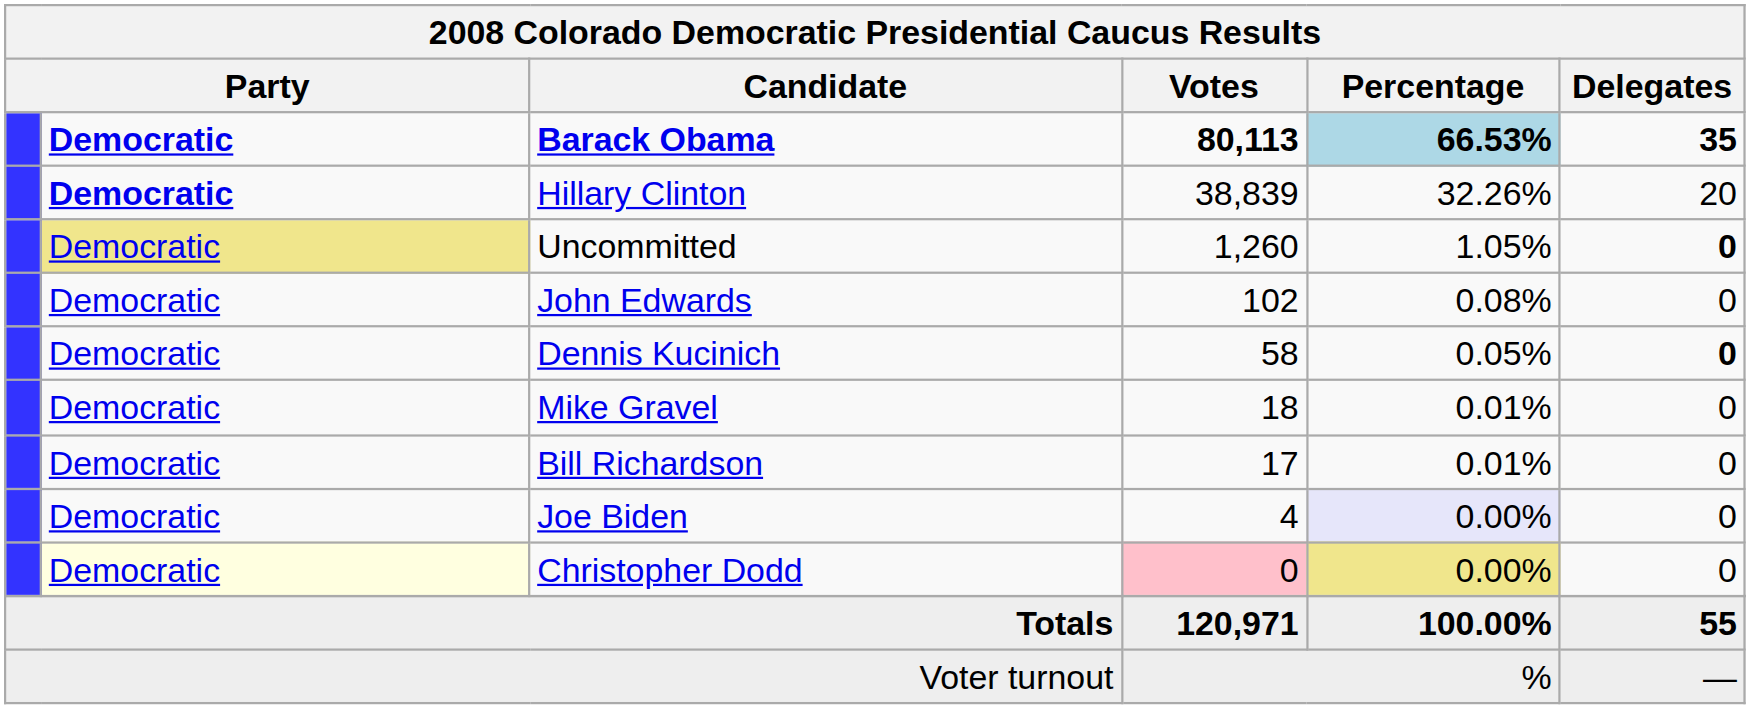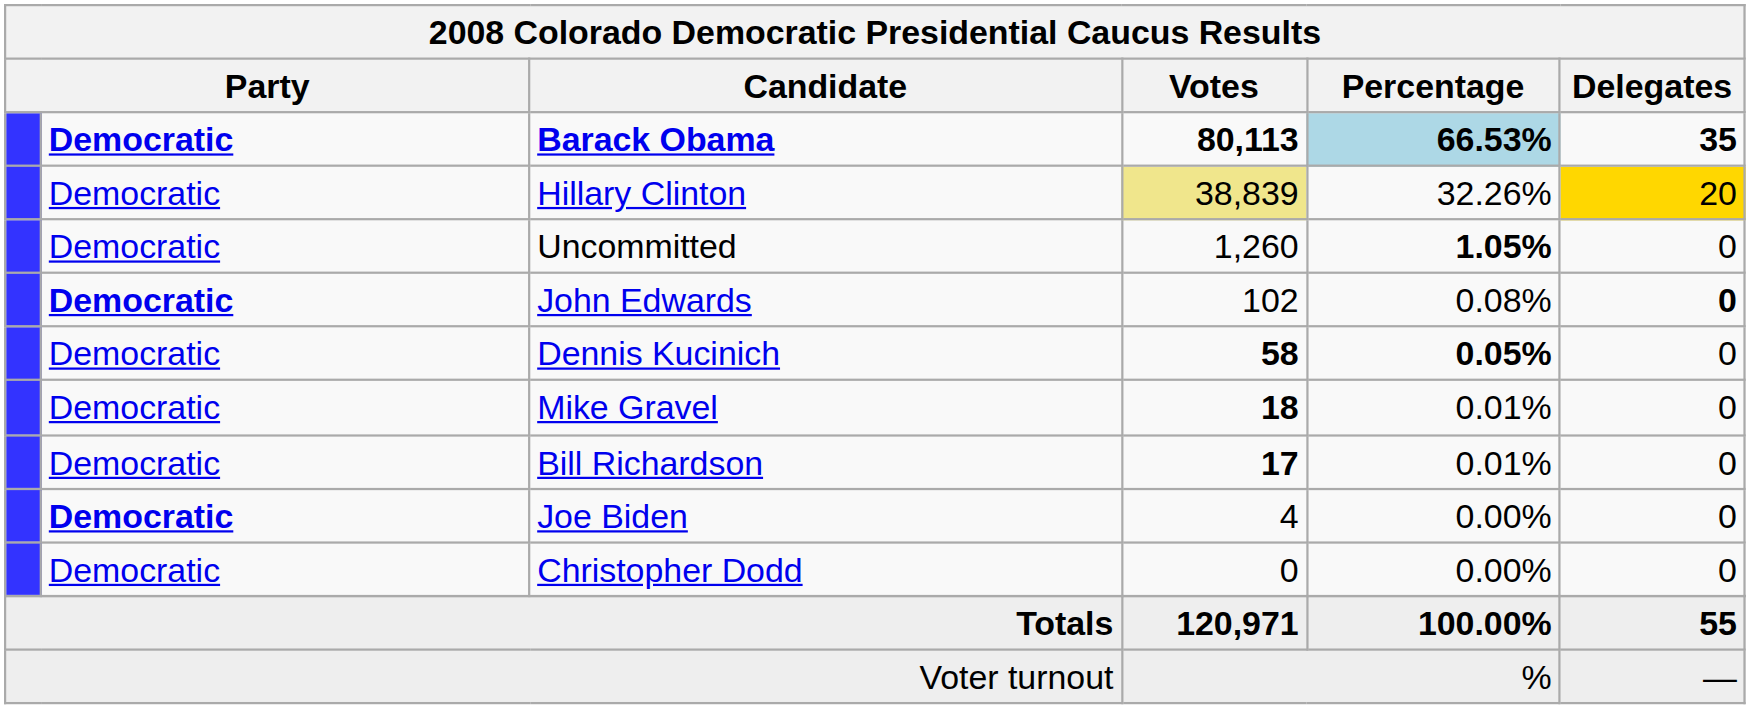(141, 193) bold -> (134, 193) normal
(1247, 193) no background -> (1247, 193) khaki background
(1718, 193) no background -> (1718, 193) gold background
(134, 247) khaki background -> (134, 247) no background
(1504, 247) normal -> (1504, 247) bold
(1727, 247) bold -> (1727, 247) normal
(134, 300) normal -> (141, 300) bold
(1727, 300) normal -> (1727, 300) bold
(1280, 354) normal -> (1280, 354) bold
(1504, 354) normal -> (1504, 354) bold
(1727, 354) bold -> (1727, 354) normal
(1280, 408) normal -> (1280, 408) bold
(1280, 461) normal -> (1280, 461) bold
(134, 515) normal -> (141, 515) bold
(1504, 515) lavender background -> (1504, 515) no background
(134, 569) lightyellow background -> (134, 569) no background
(1289, 569) pink background -> (1289, 569) no background
(1504, 569) khaki background -> (1504, 569) no background
